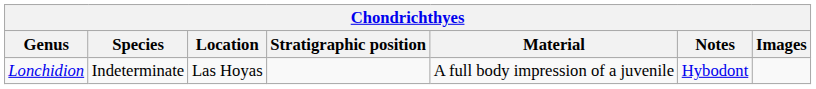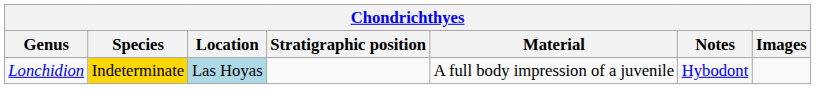(138, 70) no background -> (138, 70) gold background
(227, 70) no background -> (227, 70) lightblue background
